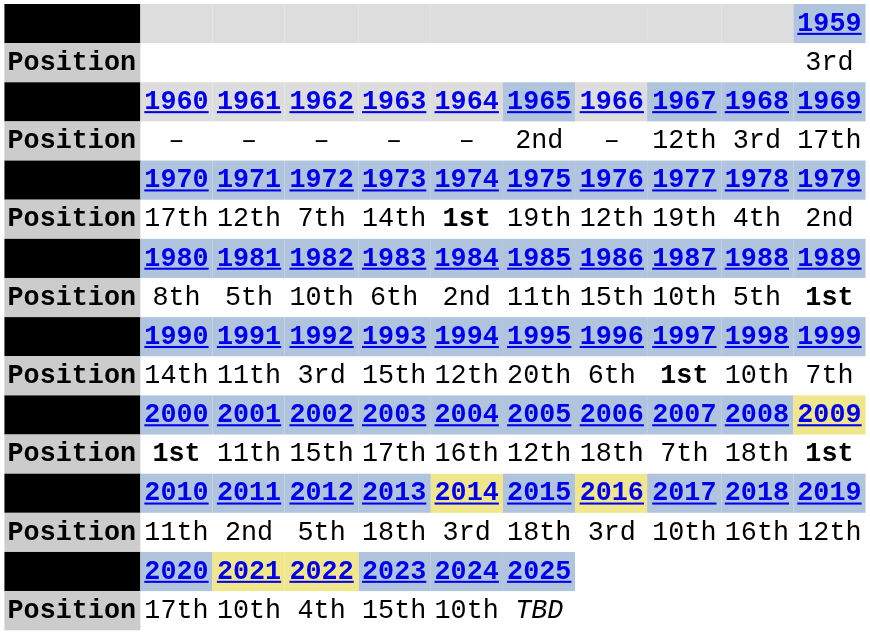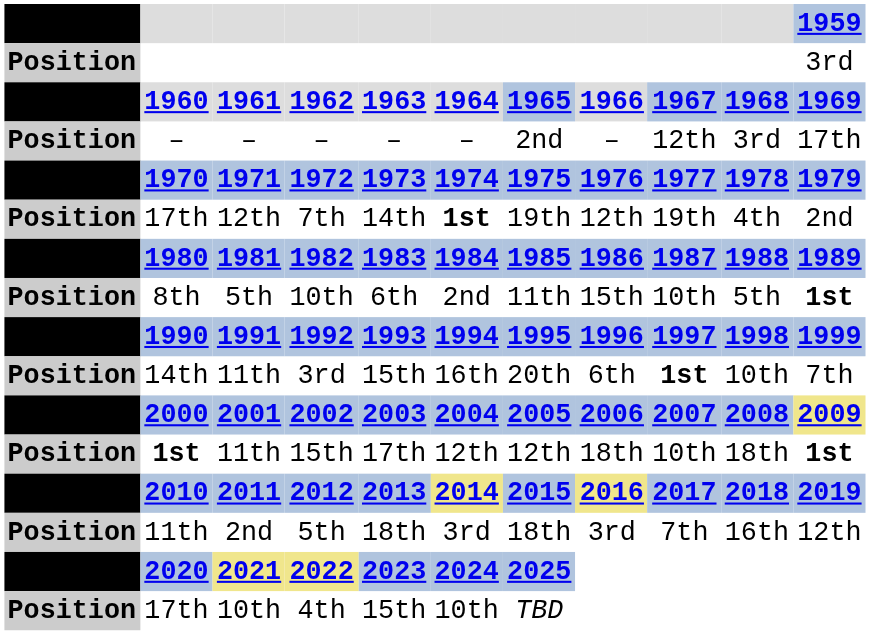(467, 376) 12th -> (467, 376) 16th
(467, 454) 16th -> (467, 454) 12th
(684, 454) 7th -> (684, 454) 10th
(684, 532) 10th -> (684, 532) 7th
